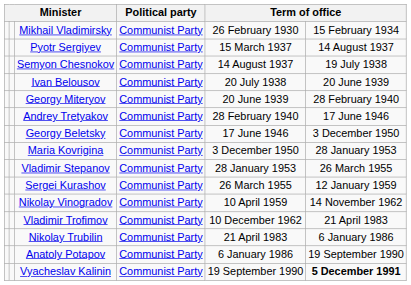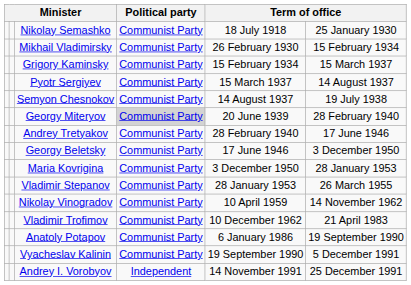+ row: (66, 30)
+ row: (66, 64)
- row: (66, 82)
(161, 99) no background -> (161, 116) lightgrey background
- row: (66, 185)
- row: (66, 237)
(356, 271) bold -> (356, 254) normal
+ row: (66, 271)
